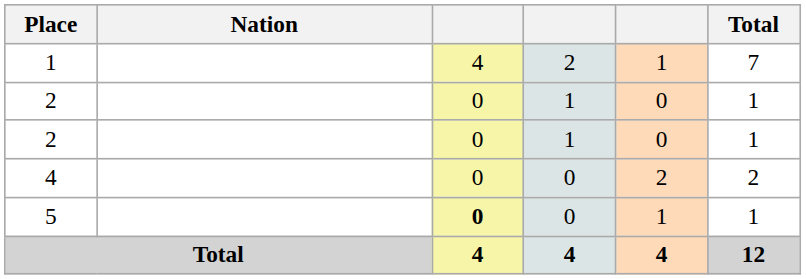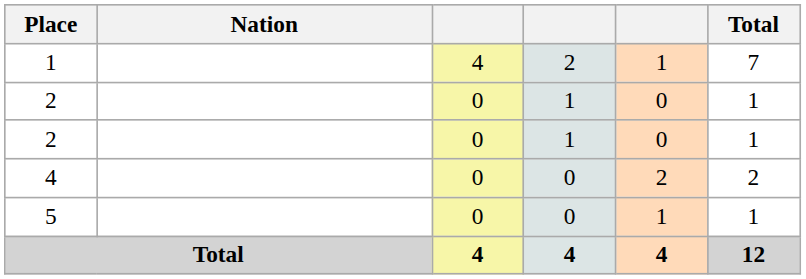(478, 216) bold -> (478, 216) normal
